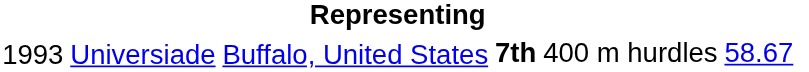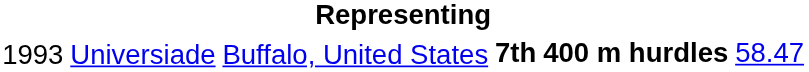(630, 53) normal -> (636, 53) bold
(759, 53) 58.67 -> (770, 53) 58.47
